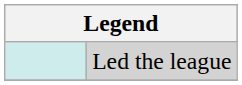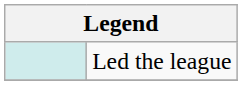(162, 60) lightgrey background -> (162, 60) no background
